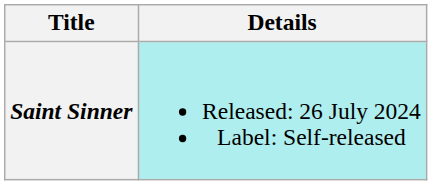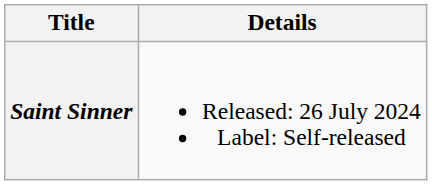(282, 124) paleturquoise background -> (282, 124) no background
